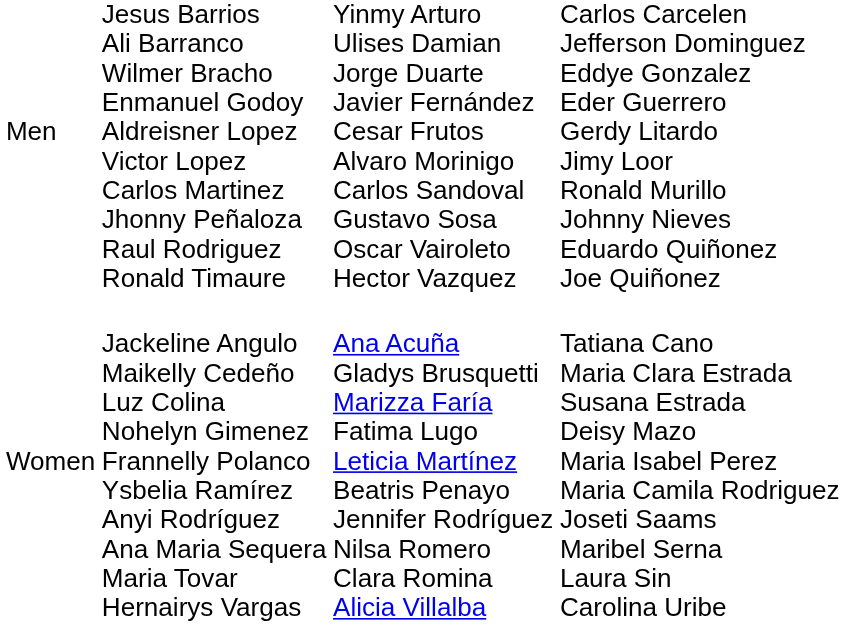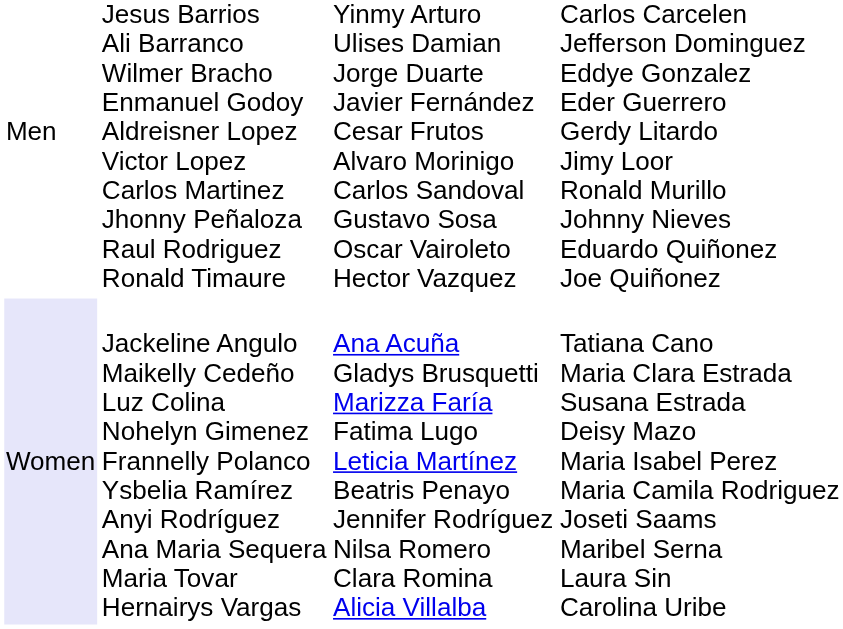(51, 461) no background -> (51, 461) lavender background
